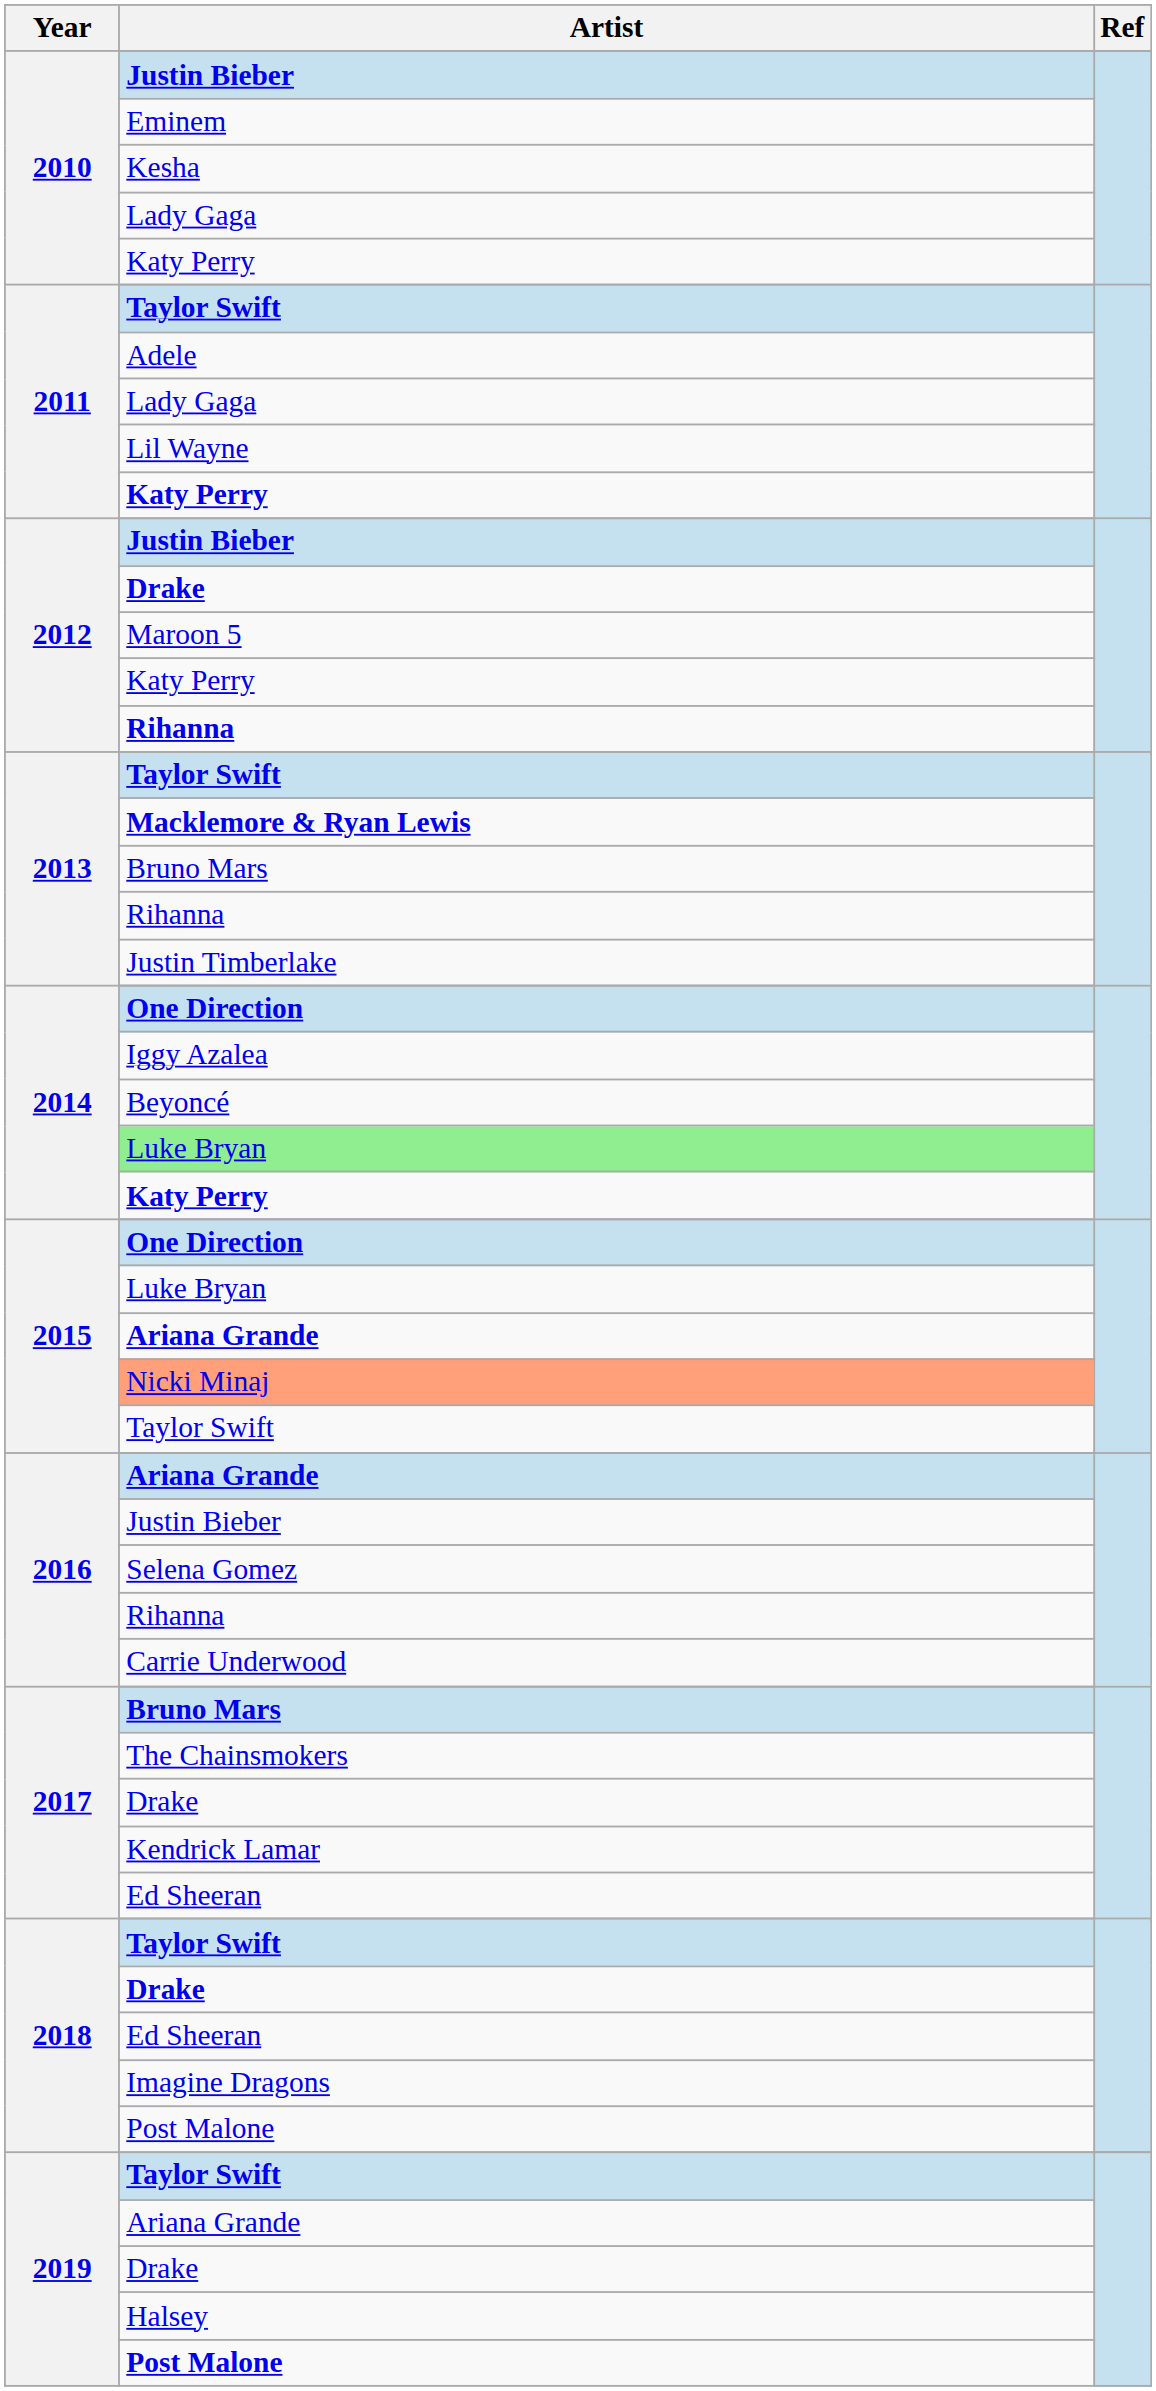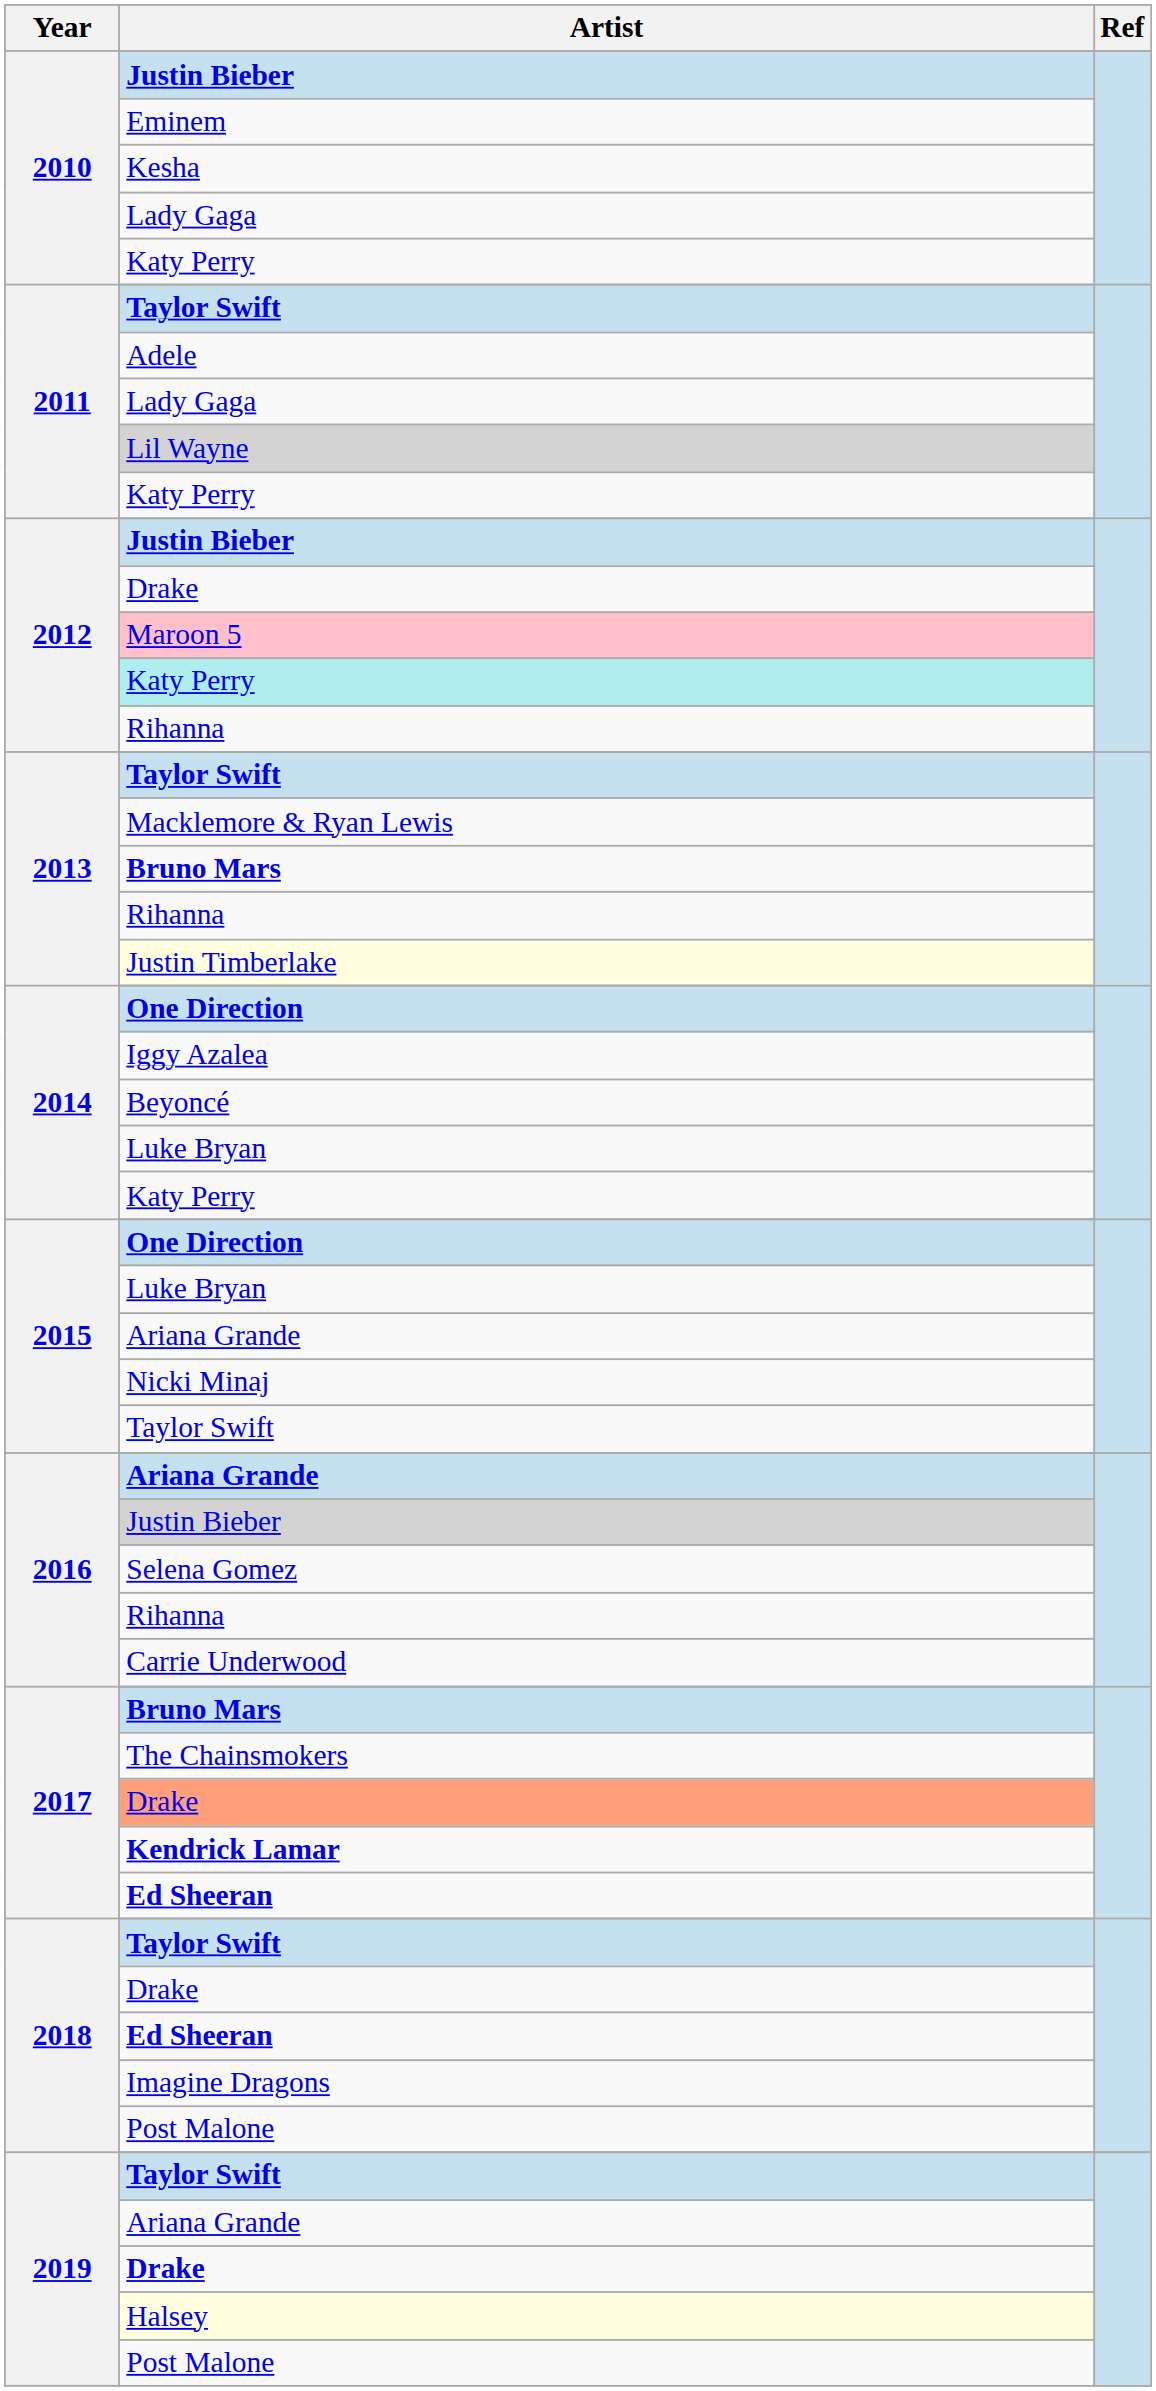(187, 448) no background -> (187, 448) lightgrey background
(197, 494) bold -> (190, 494) normal
(166, 588) bold -> (162, 588) normal
(184, 634) no background -> (184, 634) pink background
(190, 681) no background -> (190, 681) paleturquoise background
(180, 728) bold -> (175, 728) normal
(298, 821) bold -> (290, 821) normal
(197, 868) normal -> (204, 868) bold
(231, 961) no background -> (231, 961) lightyellow background
(196, 1148) lightgreen background -> (196, 1148) no background
(197, 1195) bold -> (190, 1195) normal
(222, 1335) bold -> (213, 1335) normal
(198, 1381) lightsalmon background -> (198, 1381) no background
(204, 1521) no background -> (204, 1521) lightgrey background
(162, 1802) no background -> (162, 1802) lightsalmon background
(223, 1848) normal -> (233, 1848) bold
(194, 1895) normal -> (200, 1895) bold
(166, 1988) bold -> (162, 1988) normal
(194, 2035) normal -> (200, 2035) bold
(162, 2268) normal -> (166, 2268) bold
(167, 2315) no background -> (167, 2315) lightyellow background
(204, 2362) bold -> (200, 2362) normal
